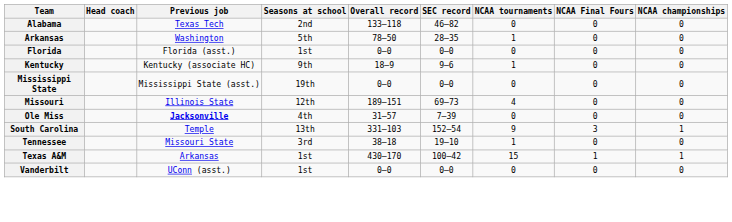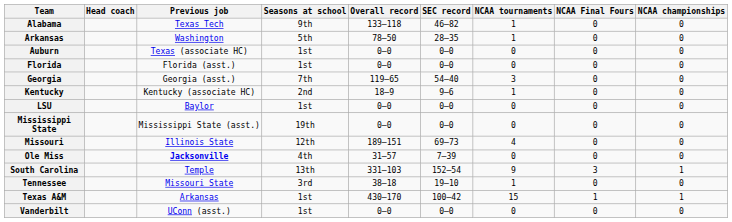(305, 24) 2nd -> (305, 24) 9th
(513, 24) 0 -> (513, 24) 1
+ row: (44, 52)
+ row: (44, 79)
(305, 65) 9th -> (305, 92) 2nd
+ row: (44, 106)
